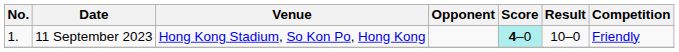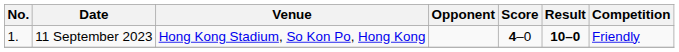(520, 36) paleturquoise background -> (520, 36) no background
(565, 36) normal -> (565, 36) bold
